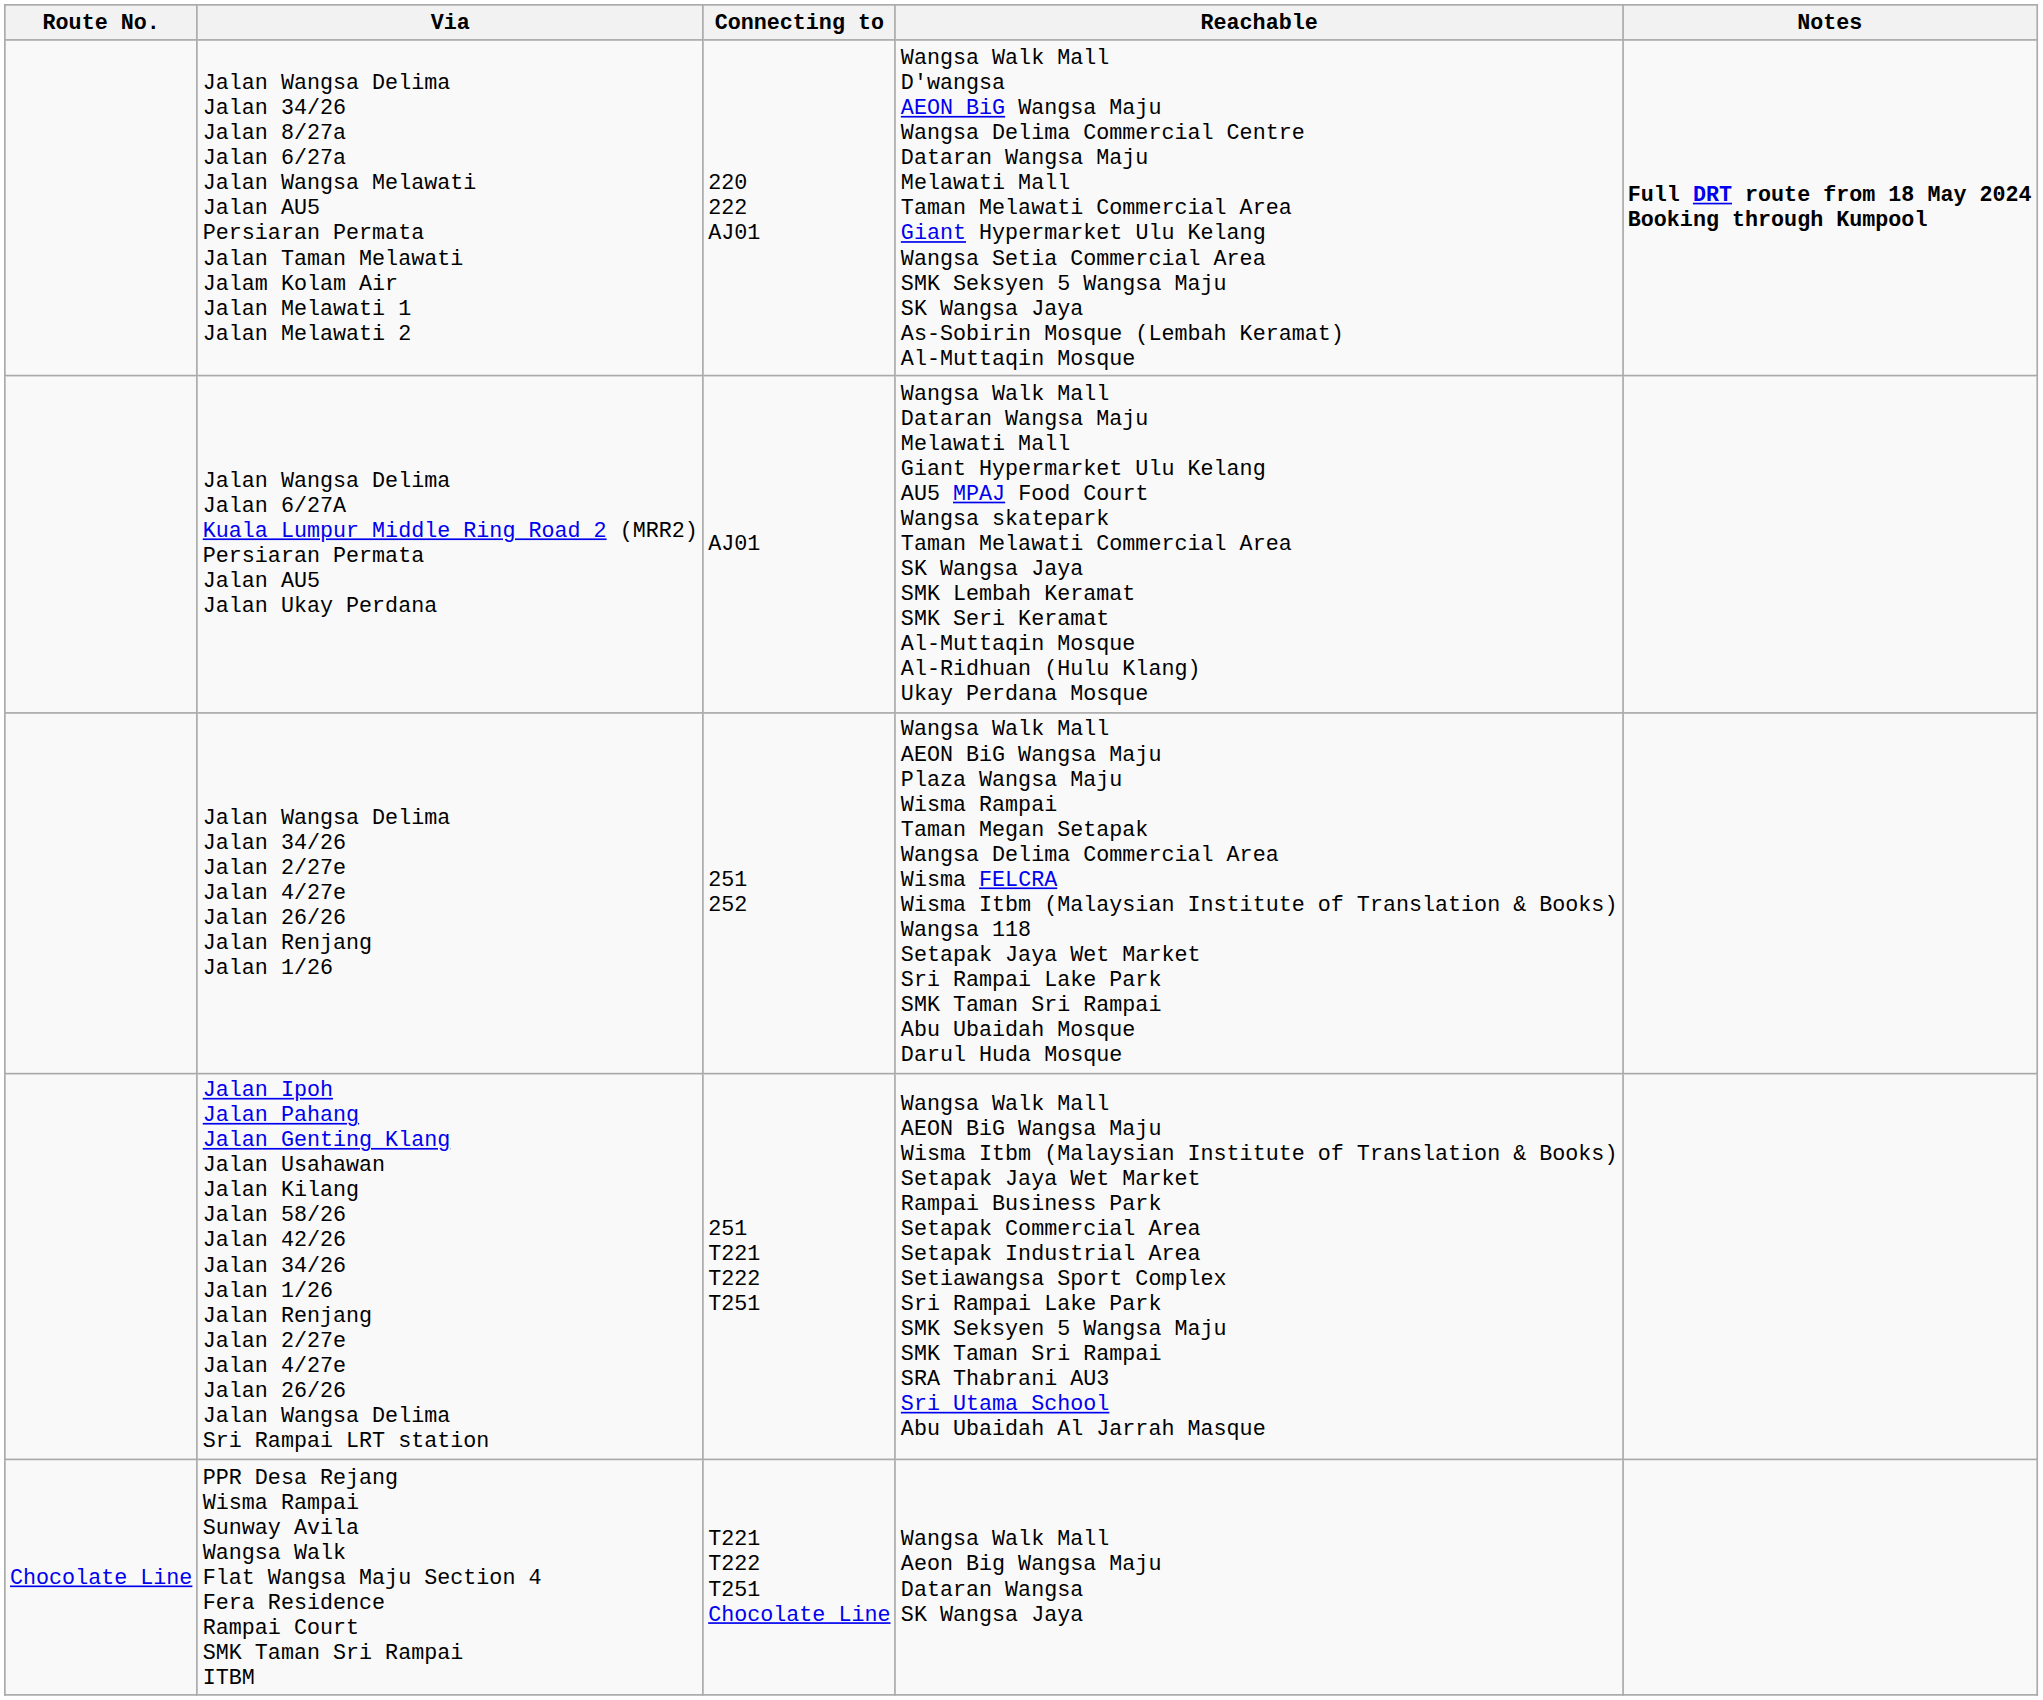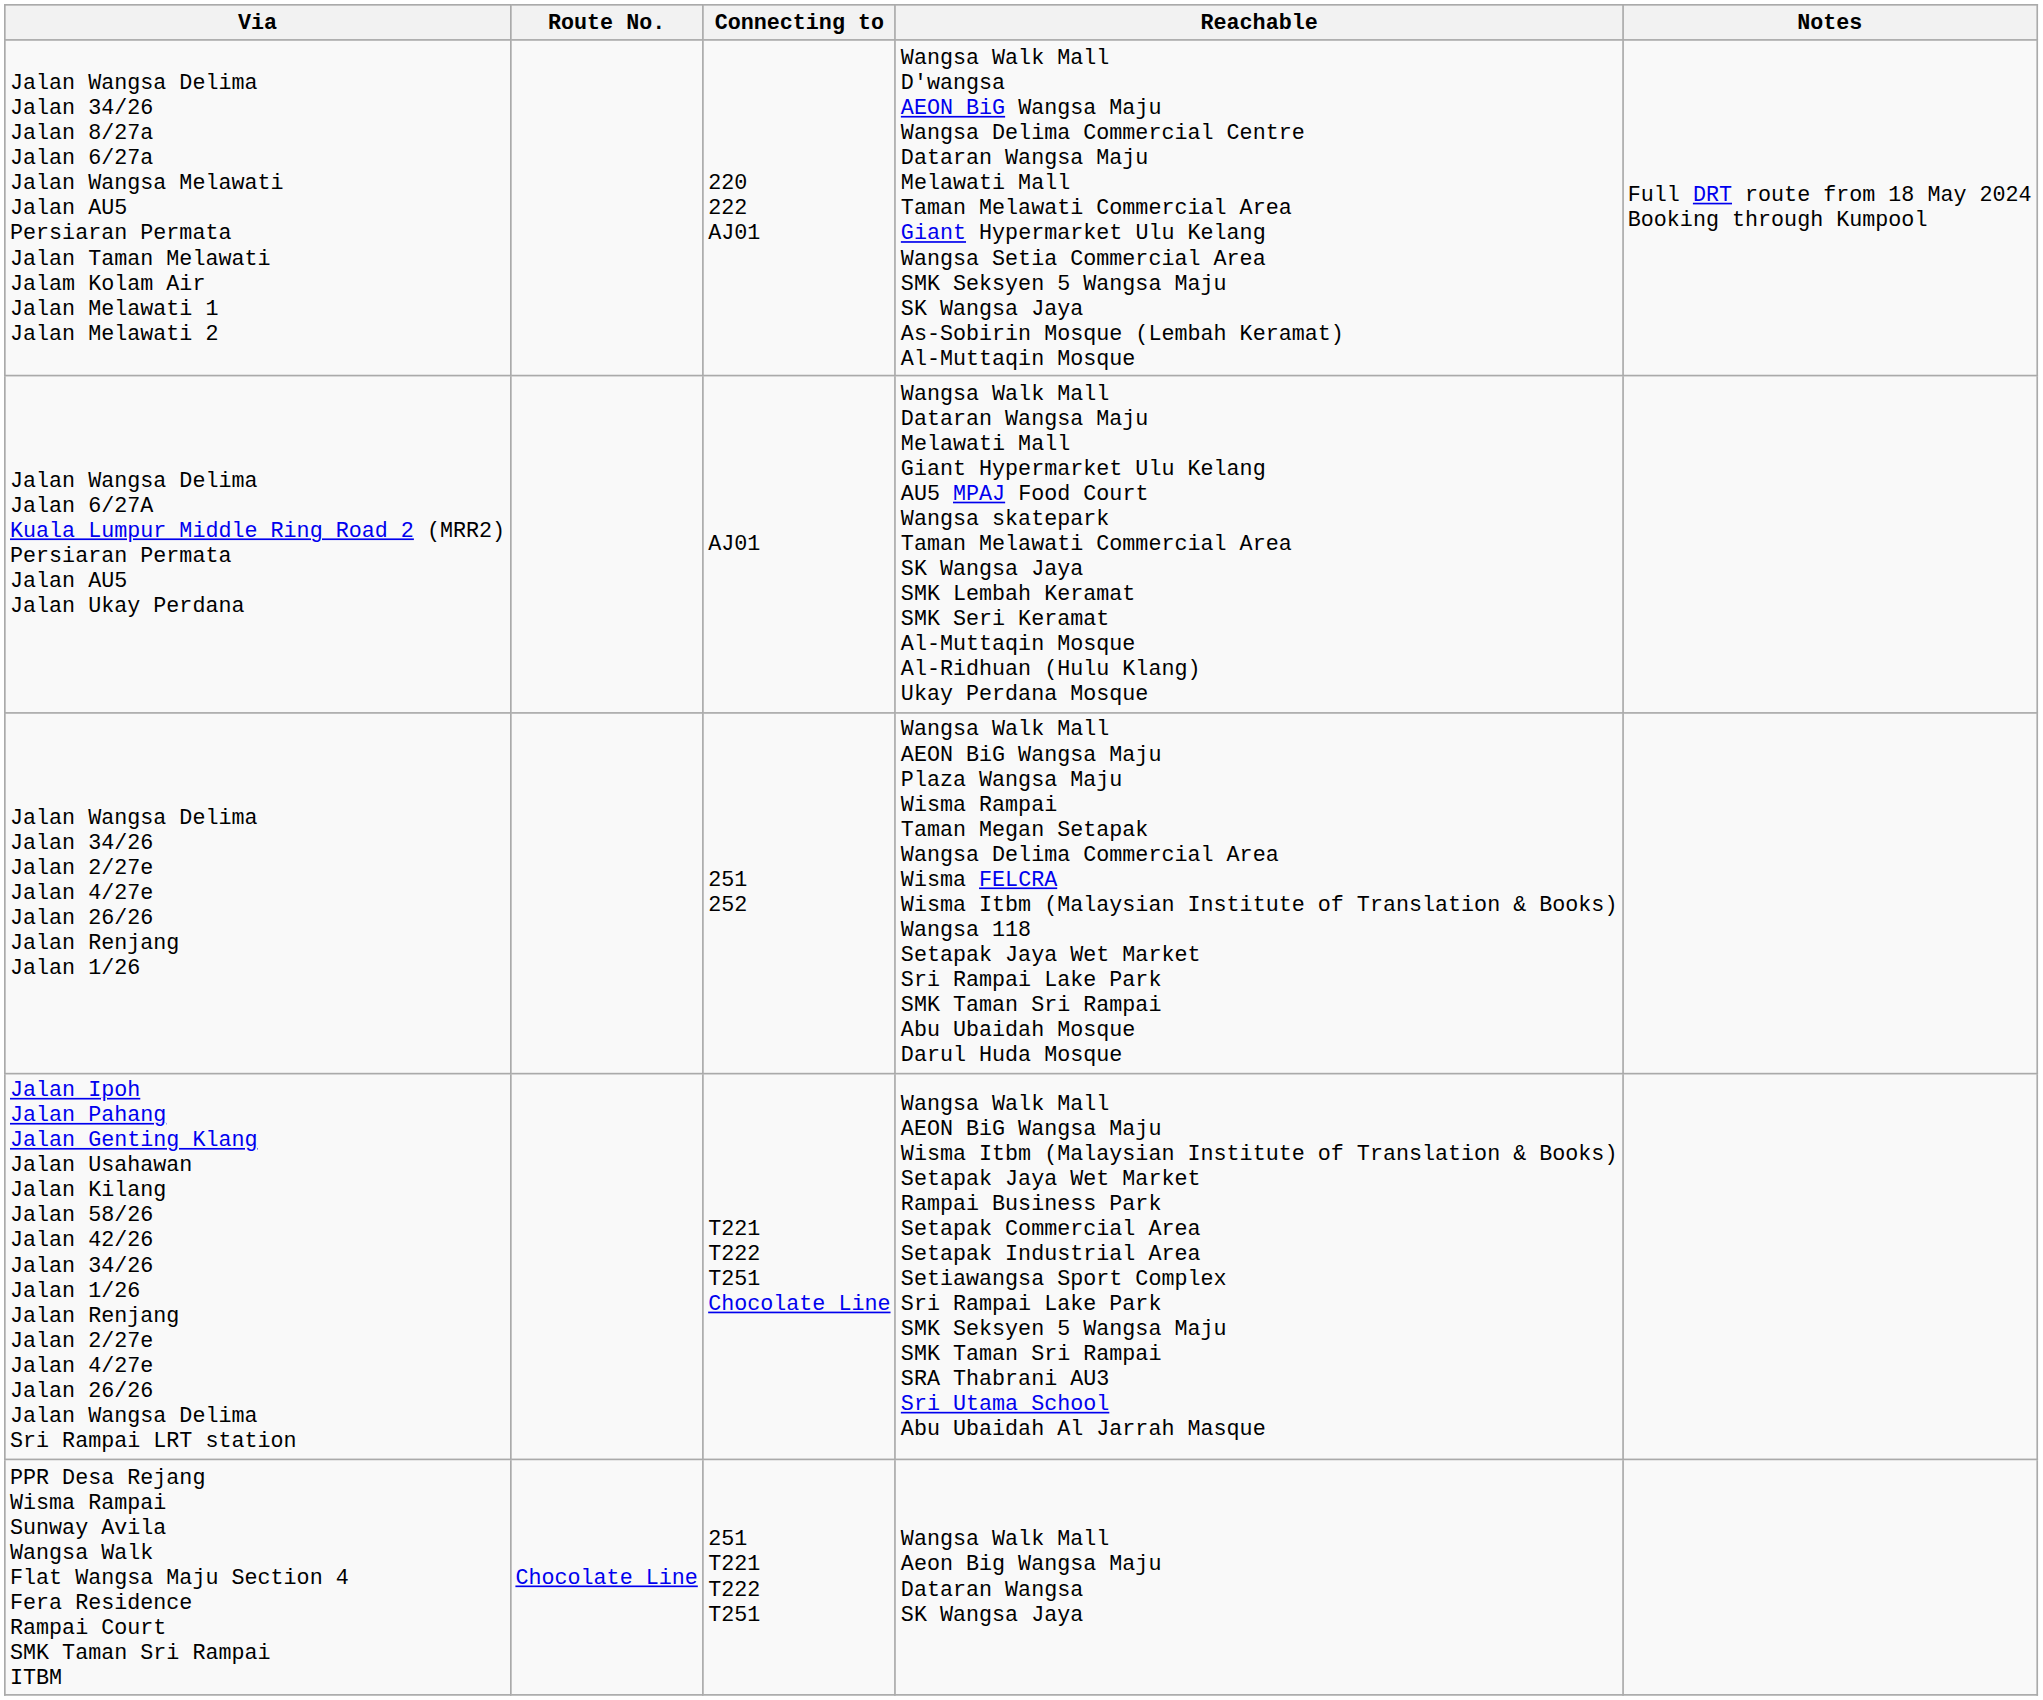columns swapped: (101, 23) <-> (450, 23)
(1830, 208) bold -> (1830, 208) normal
(734, 1266) 251 T221 T222 T251 -> (799, 1266) T221 T222 T251 Chocolate Line
(799, 1577) T221 T222 T251 Chocolate Line -> (734, 1577) 251 T221 T222 T251
